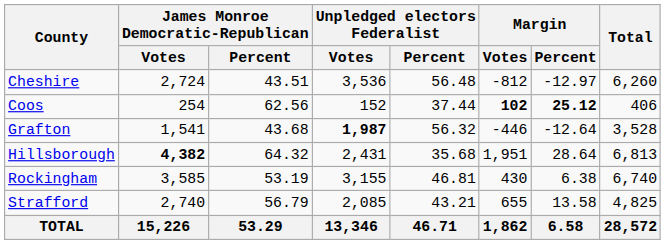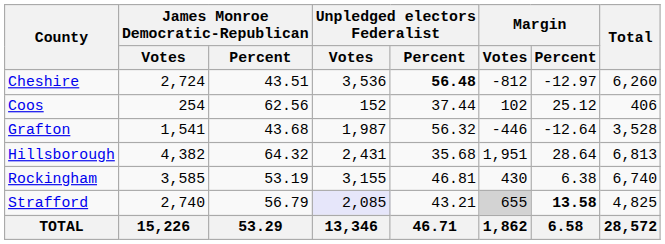(454, 82) normal -> (454, 82) bold
(514, 106) bold -> (514, 106) normal
(574, 106) bold -> (574, 106) normal
(364, 130) bold -> (364, 130) normal
(183, 155) bold -> (183, 155) normal
(364, 203) no background -> (364, 203) lavender background
(514, 203) no background -> (514, 203) lightgrey background
(574, 203) normal -> (574, 203) bold
